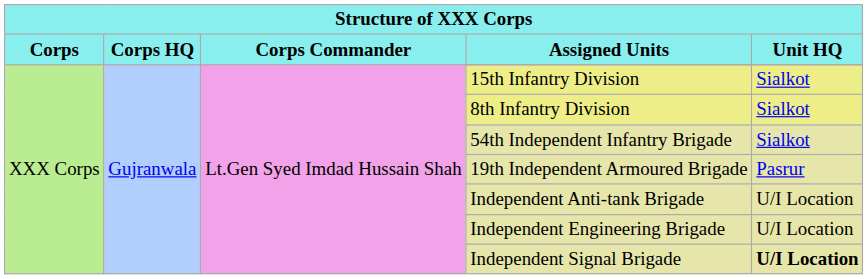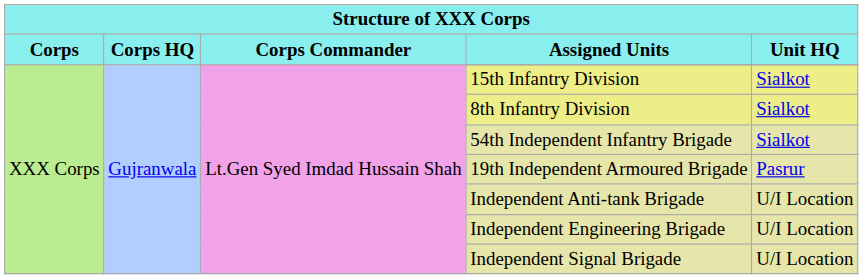(807, 259) bold -> (805, 259) normal
